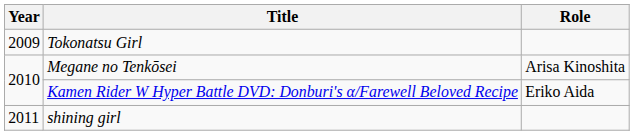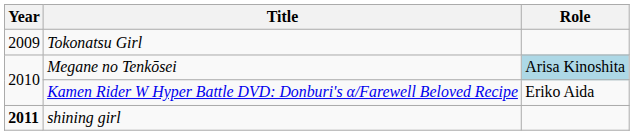(575, 67) no background -> (575, 67) lightblue background
(24, 117) normal -> (24, 117) bold
